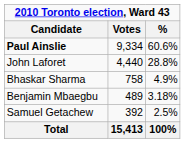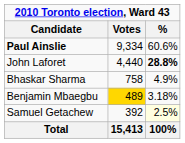(163, 63) normal -> (163, 63) bold
(134, 96) no background -> (134, 96) gold background
(166, 113) no background -> (166, 113) lightyellow background
